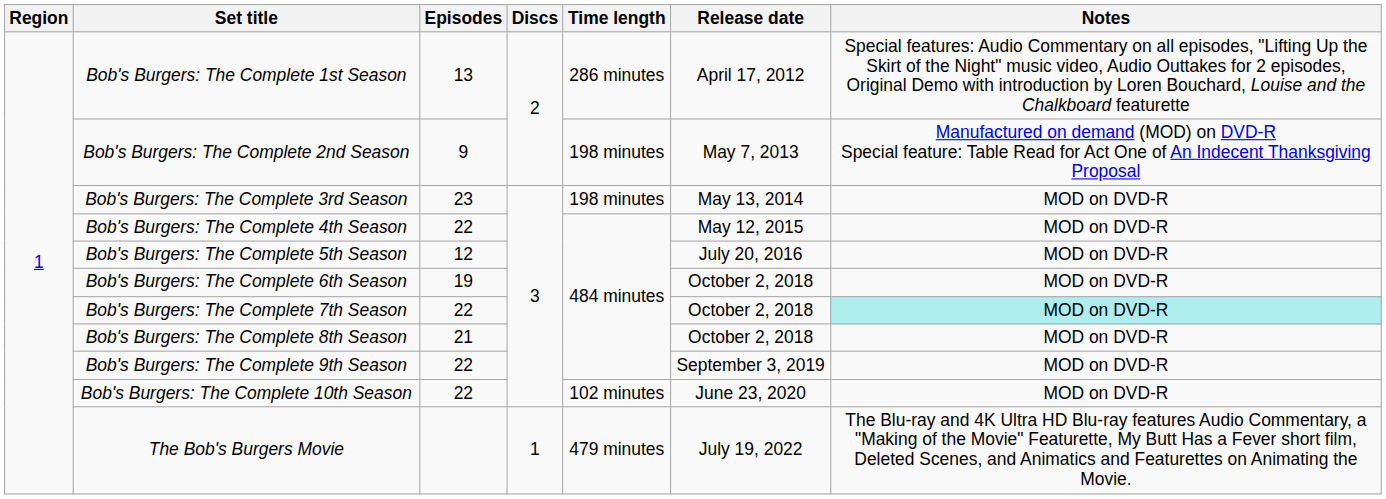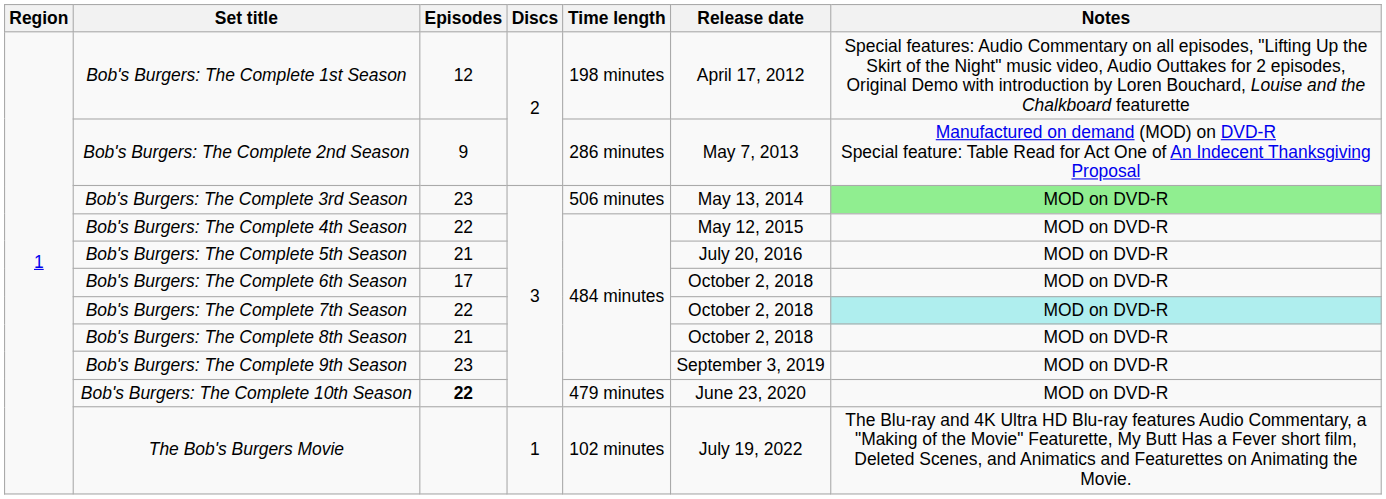(463, 75) 13 -> (463, 75) 12
(617, 75) 286 minutes -> (617, 75) 198 minutes
(617, 152) 198 minutes -> (617, 152) 286 minutes
(617, 199) 198 minutes -> (617, 199) 506 minutes
(1106, 199) no background -> (1106, 199) lightgreen background
(463, 254) 12 -> (463, 254) 21
(463, 282) 19 -> (463, 282) 17
(463, 365) 22 -> (463, 365) 23
(463, 393) normal -> (463, 393) bold
(617, 393) 102 minutes -> (617, 393) 479 minutes
(617, 450) 479 minutes -> (617, 450) 102 minutes
